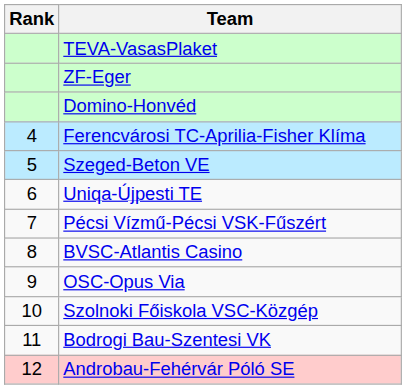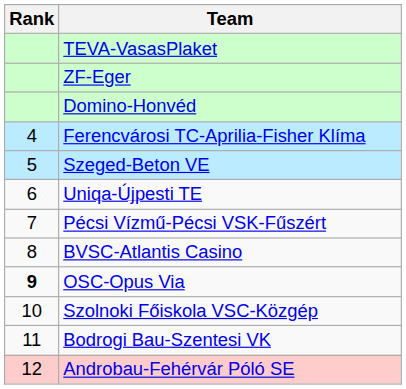(32, 281) normal -> (32, 281) bold
